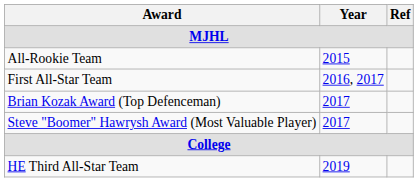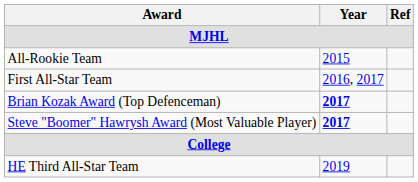(336, 101) normal -> (336, 101) bold
(336, 123) normal -> (336, 123) bold
